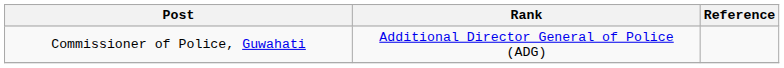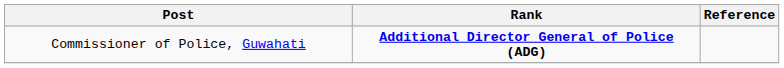(527, 45) normal -> (527, 45) bold
